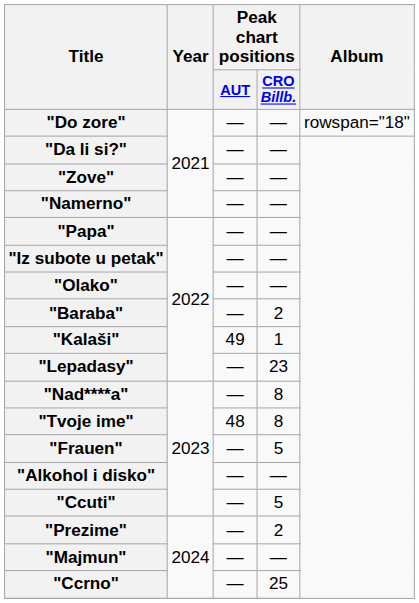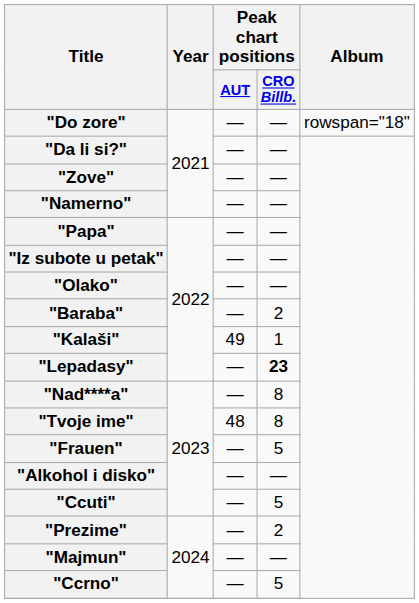(278, 367) normal -> (278, 367) bold
(278, 584) 25 -> (278, 584) 5
